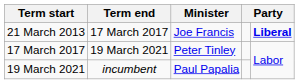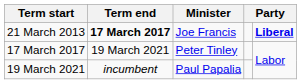(129, 32) normal -> (130, 32) bold
